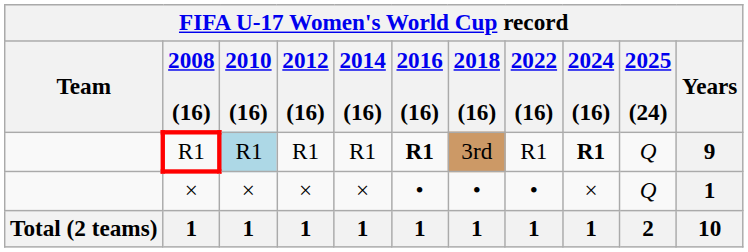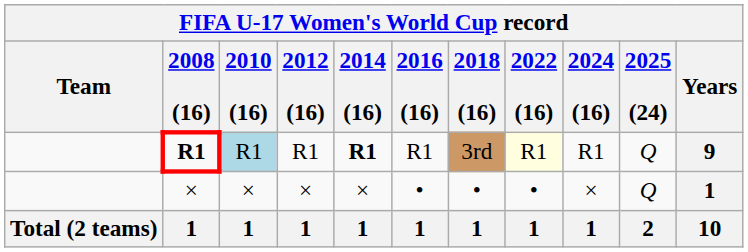(191, 151) normal -> (191, 151) bold
(363, 151) normal -> (363, 151) bold
(420, 151) bold -> (420, 151) normal
(534, 151) no background -> (534, 151) lightyellow background
(591, 151) bold -> (591, 151) normal
